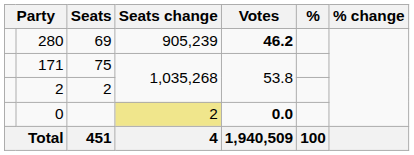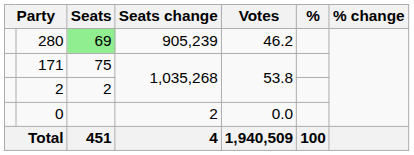(103, 41) no background -> (103, 41) lightgreen background
(278, 41) bold -> (278, 41) normal
(213, 114) khaki background -> (213, 114) no background
(282, 114) bold -> (282, 114) normal
